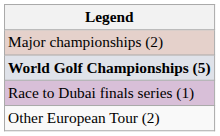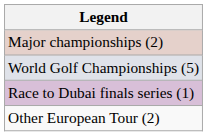(109, 67) bold -> (104, 67) normal
